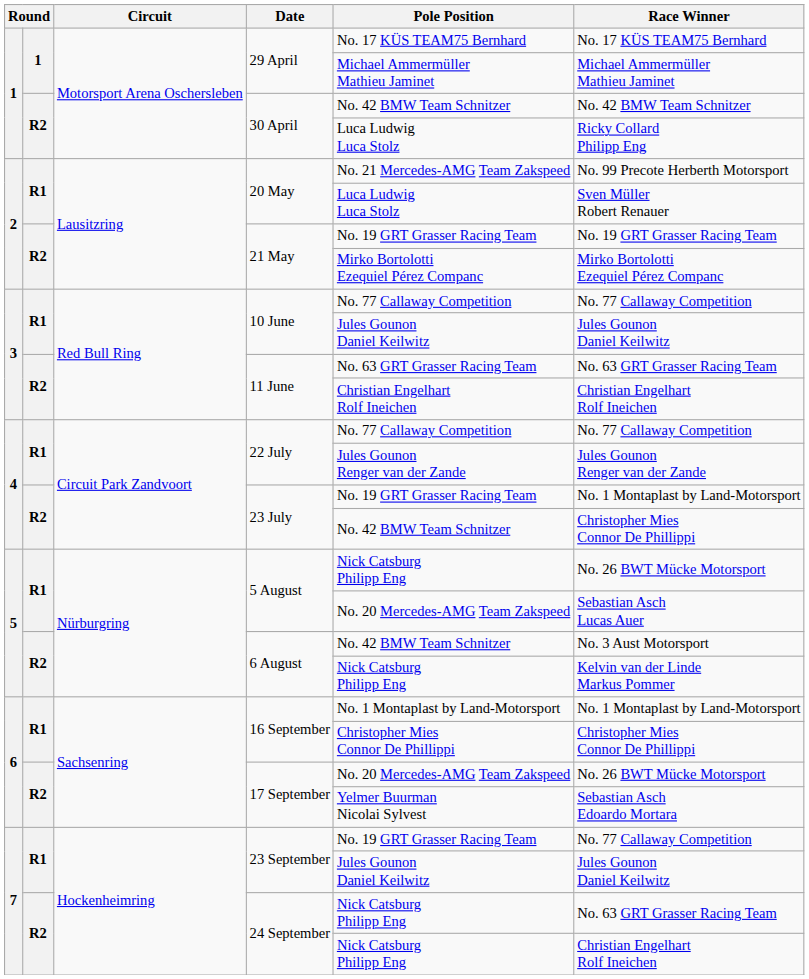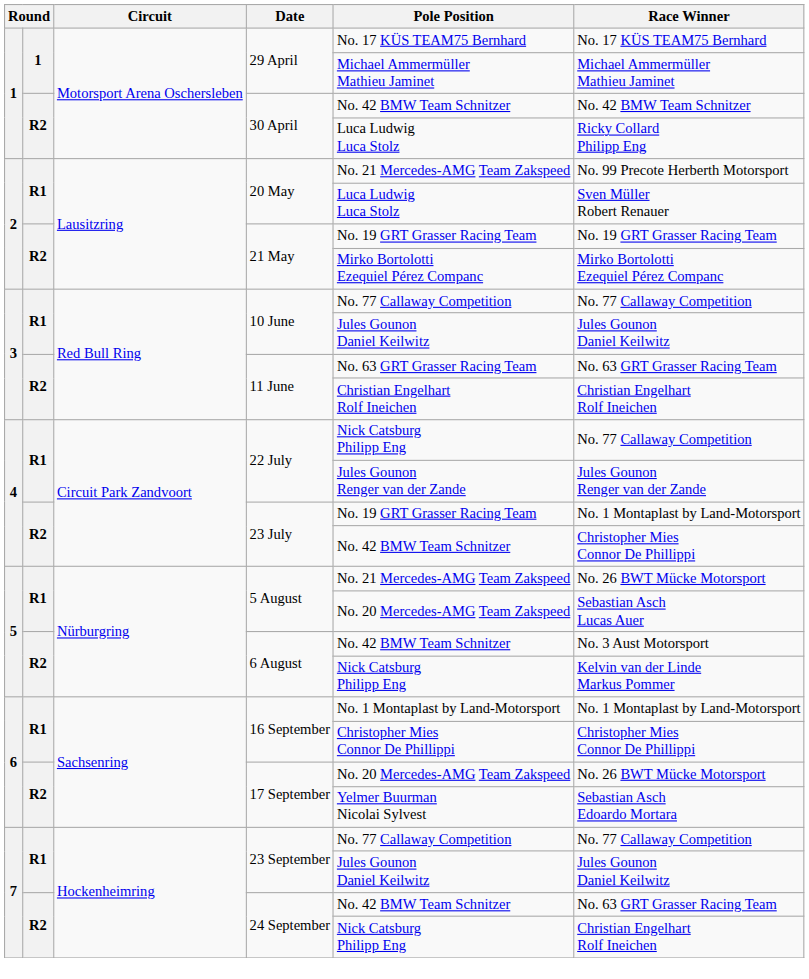(424, 430) No. 77 Callaway Competition -> (379, 439) Nick Catsburg Philipp Eng
(379, 569) Nick Catsburg Philipp Eng -> (454, 578) No. 21 Mercedes-AMG Team Zakspeed
(437, 838) No. 19 GRT Grasser Racing Team -> (424, 838) No. 77 Callaway Competition
(379, 912) Nick Catsburg Philipp Eng -> (424, 903) No. 42 BMW Team Schnitzer
